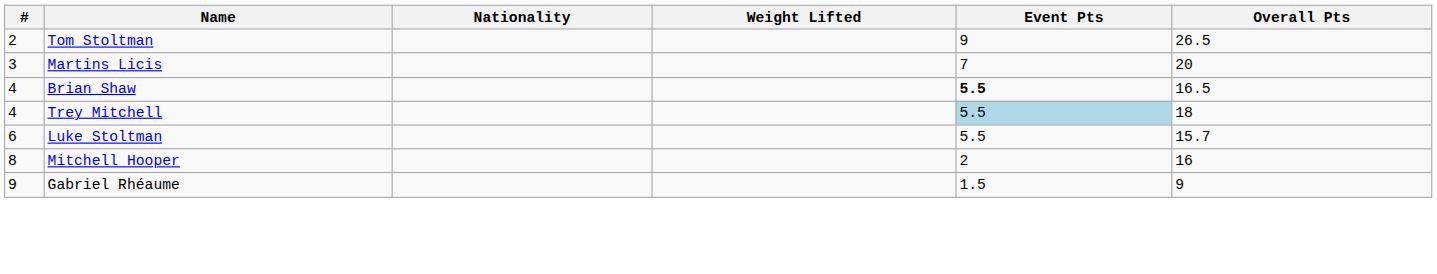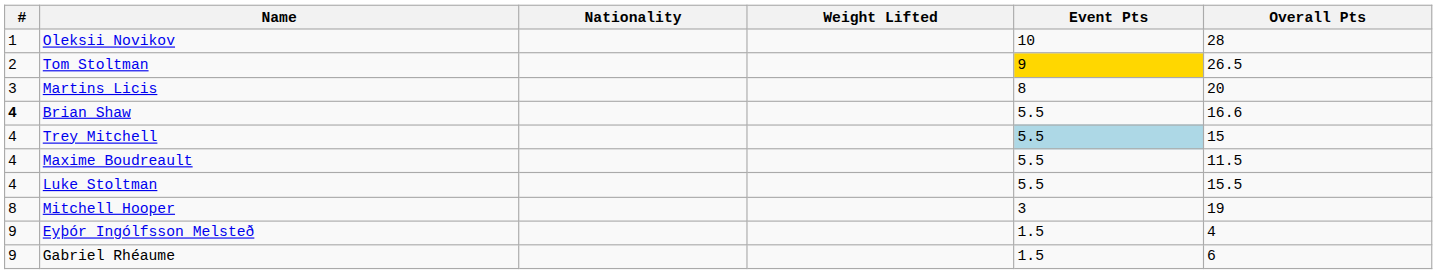+ row: (109, 41)
(964, 41) no background -> (1022, 65) gold background
(964, 65) 7 -> (1022, 89) 8
(12, 89) normal -> (12, 113) bold
(973, 89) bold -> (1031, 113) normal
(1193, 89) 16.5 -> (1225, 113) 16.6
(1184, 113) 18 -> (1216, 137) 15
+ row: (118, 161)
(12, 137) 6 -> (12, 185) 4
(1193, 137) 15.7 -> (1225, 185) 15.5
(964, 161) 2 -> (1022, 209) 3
(1184, 161) 16 -> (1216, 209) 19
+ row: (149, 233)
(1180, 185) 9 -> (1211, 257) 6
